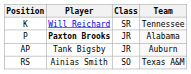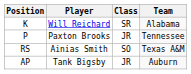(163, 24) Tennessee -> (163, 24) Alabama
(79, 37) bold -> (79, 37) normal
(163, 37) Alabama -> (163, 37) Tennessee
rows swapped: (25, 62) <-> (25, 50)
